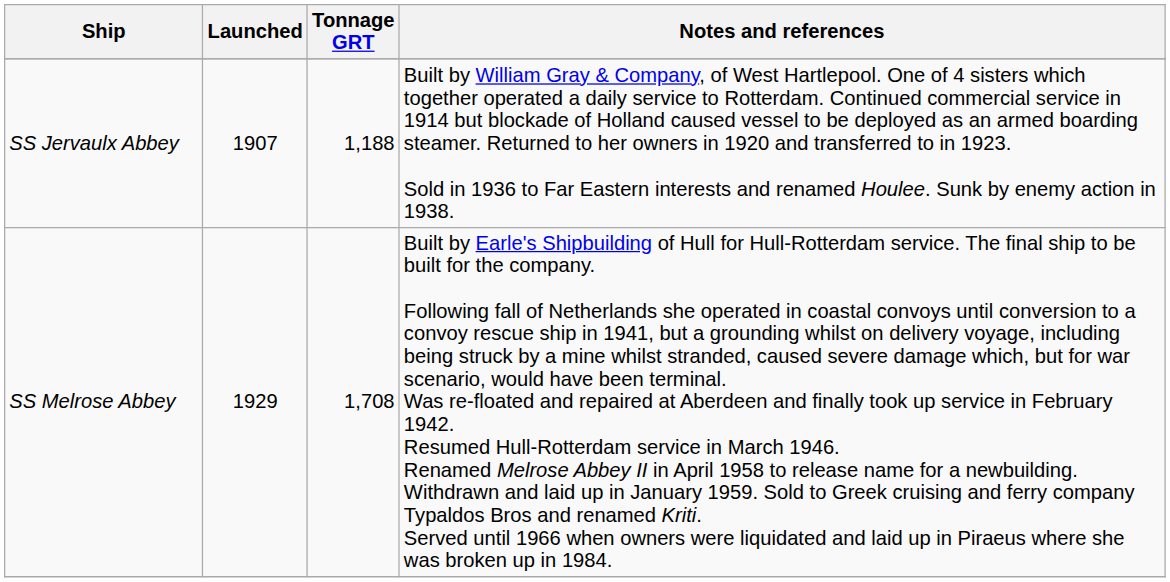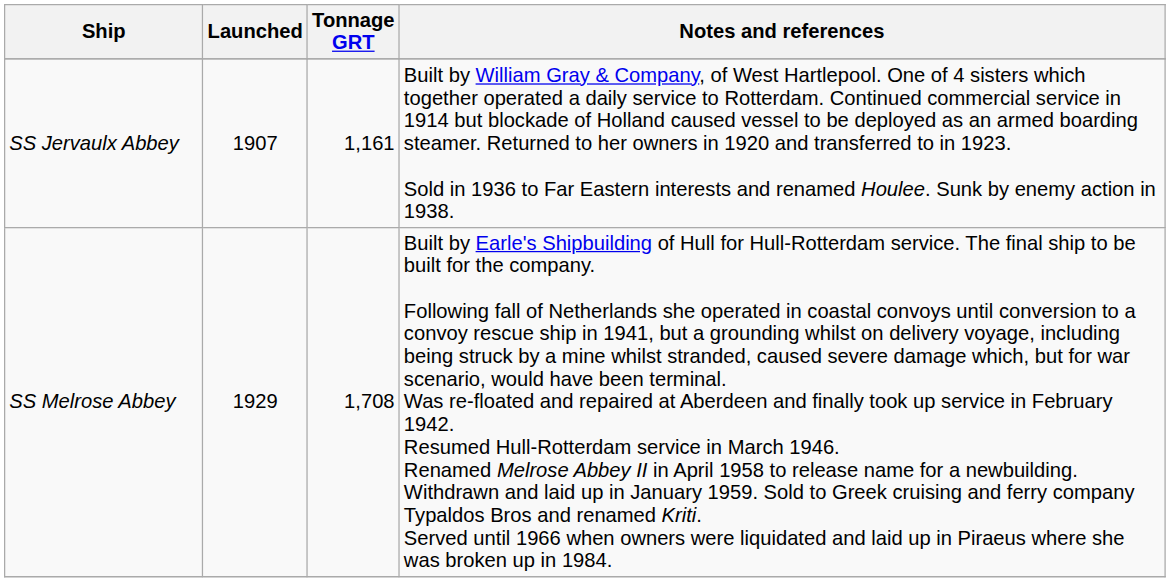(369, 143) 1,188 -> (369, 143) 1,161
